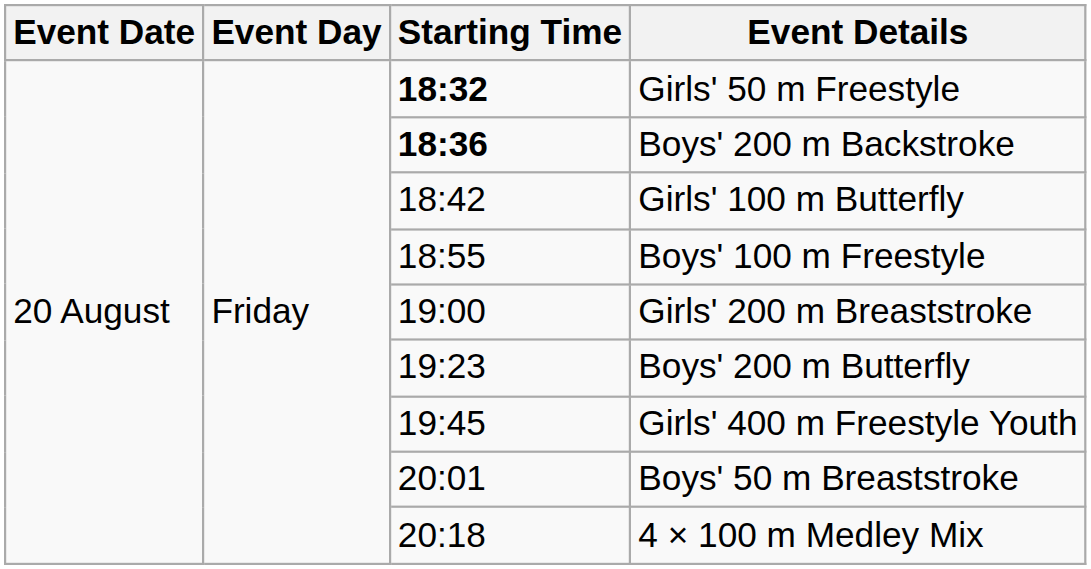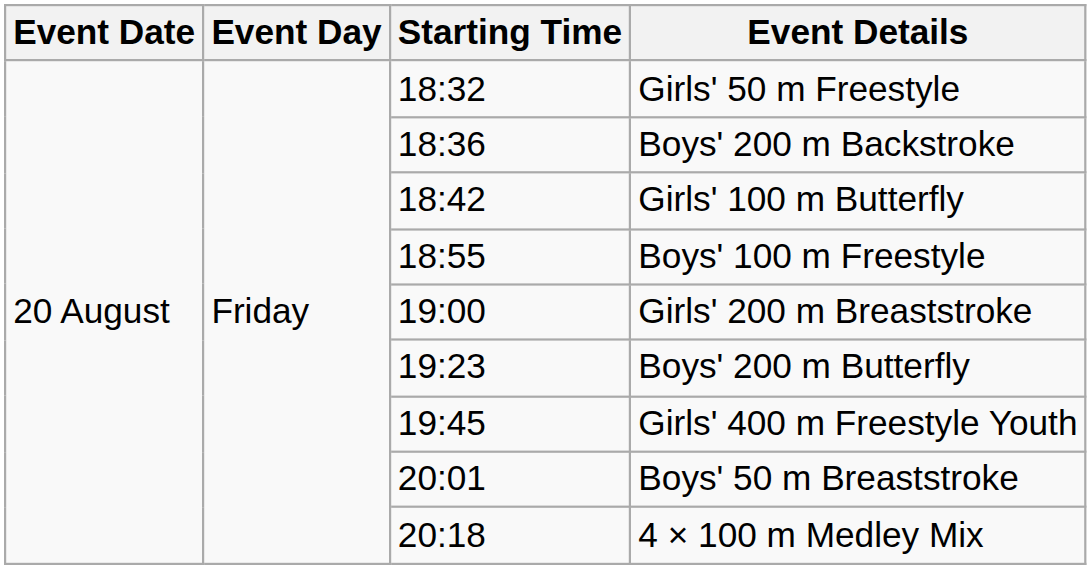(443, 88) bold -> (442, 88) normal
(443, 144) bold -> (442, 144) normal
